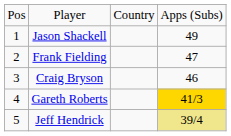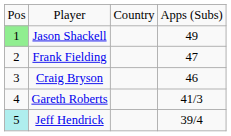(16, 36) no background -> (16, 36) lightgreen background
(192, 99) gold background -> (192, 99) no background
(16, 120) no background -> (16, 120) paleturquoise background
(192, 120) khaki background -> (192, 120) no background
